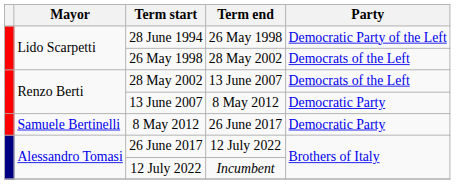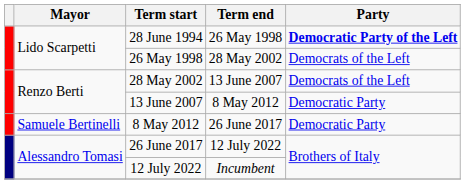(368, 37) normal -> (373, 37) bold
